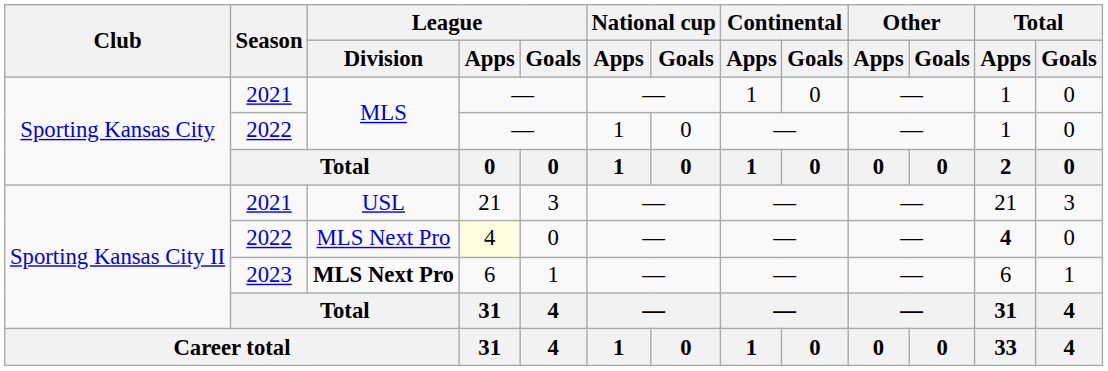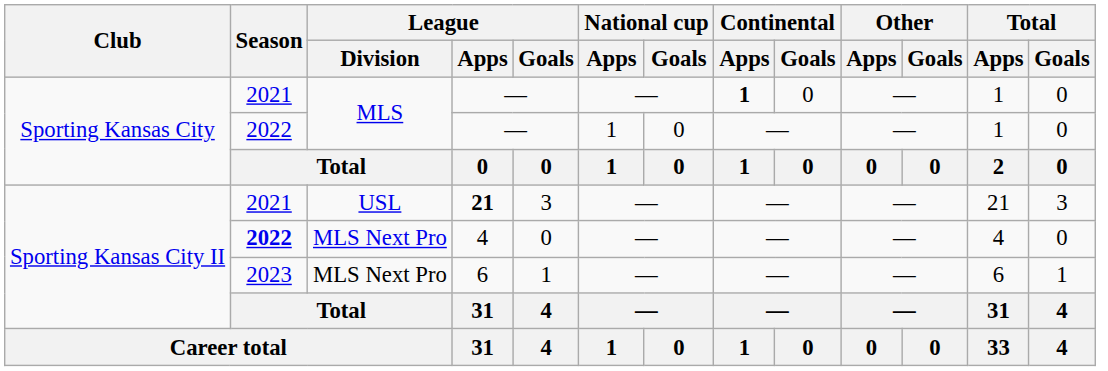(752, 94) normal -> (744, 94) bold
(490, 202) normal -> (483, 202) bold
(269, 238) normal -> (269, 238) bold
(490, 238) lightyellow background -> (483, 238) no background
(1006, 238) bold -> (998, 238) normal
(383, 274) bold -> (380, 274) normal
